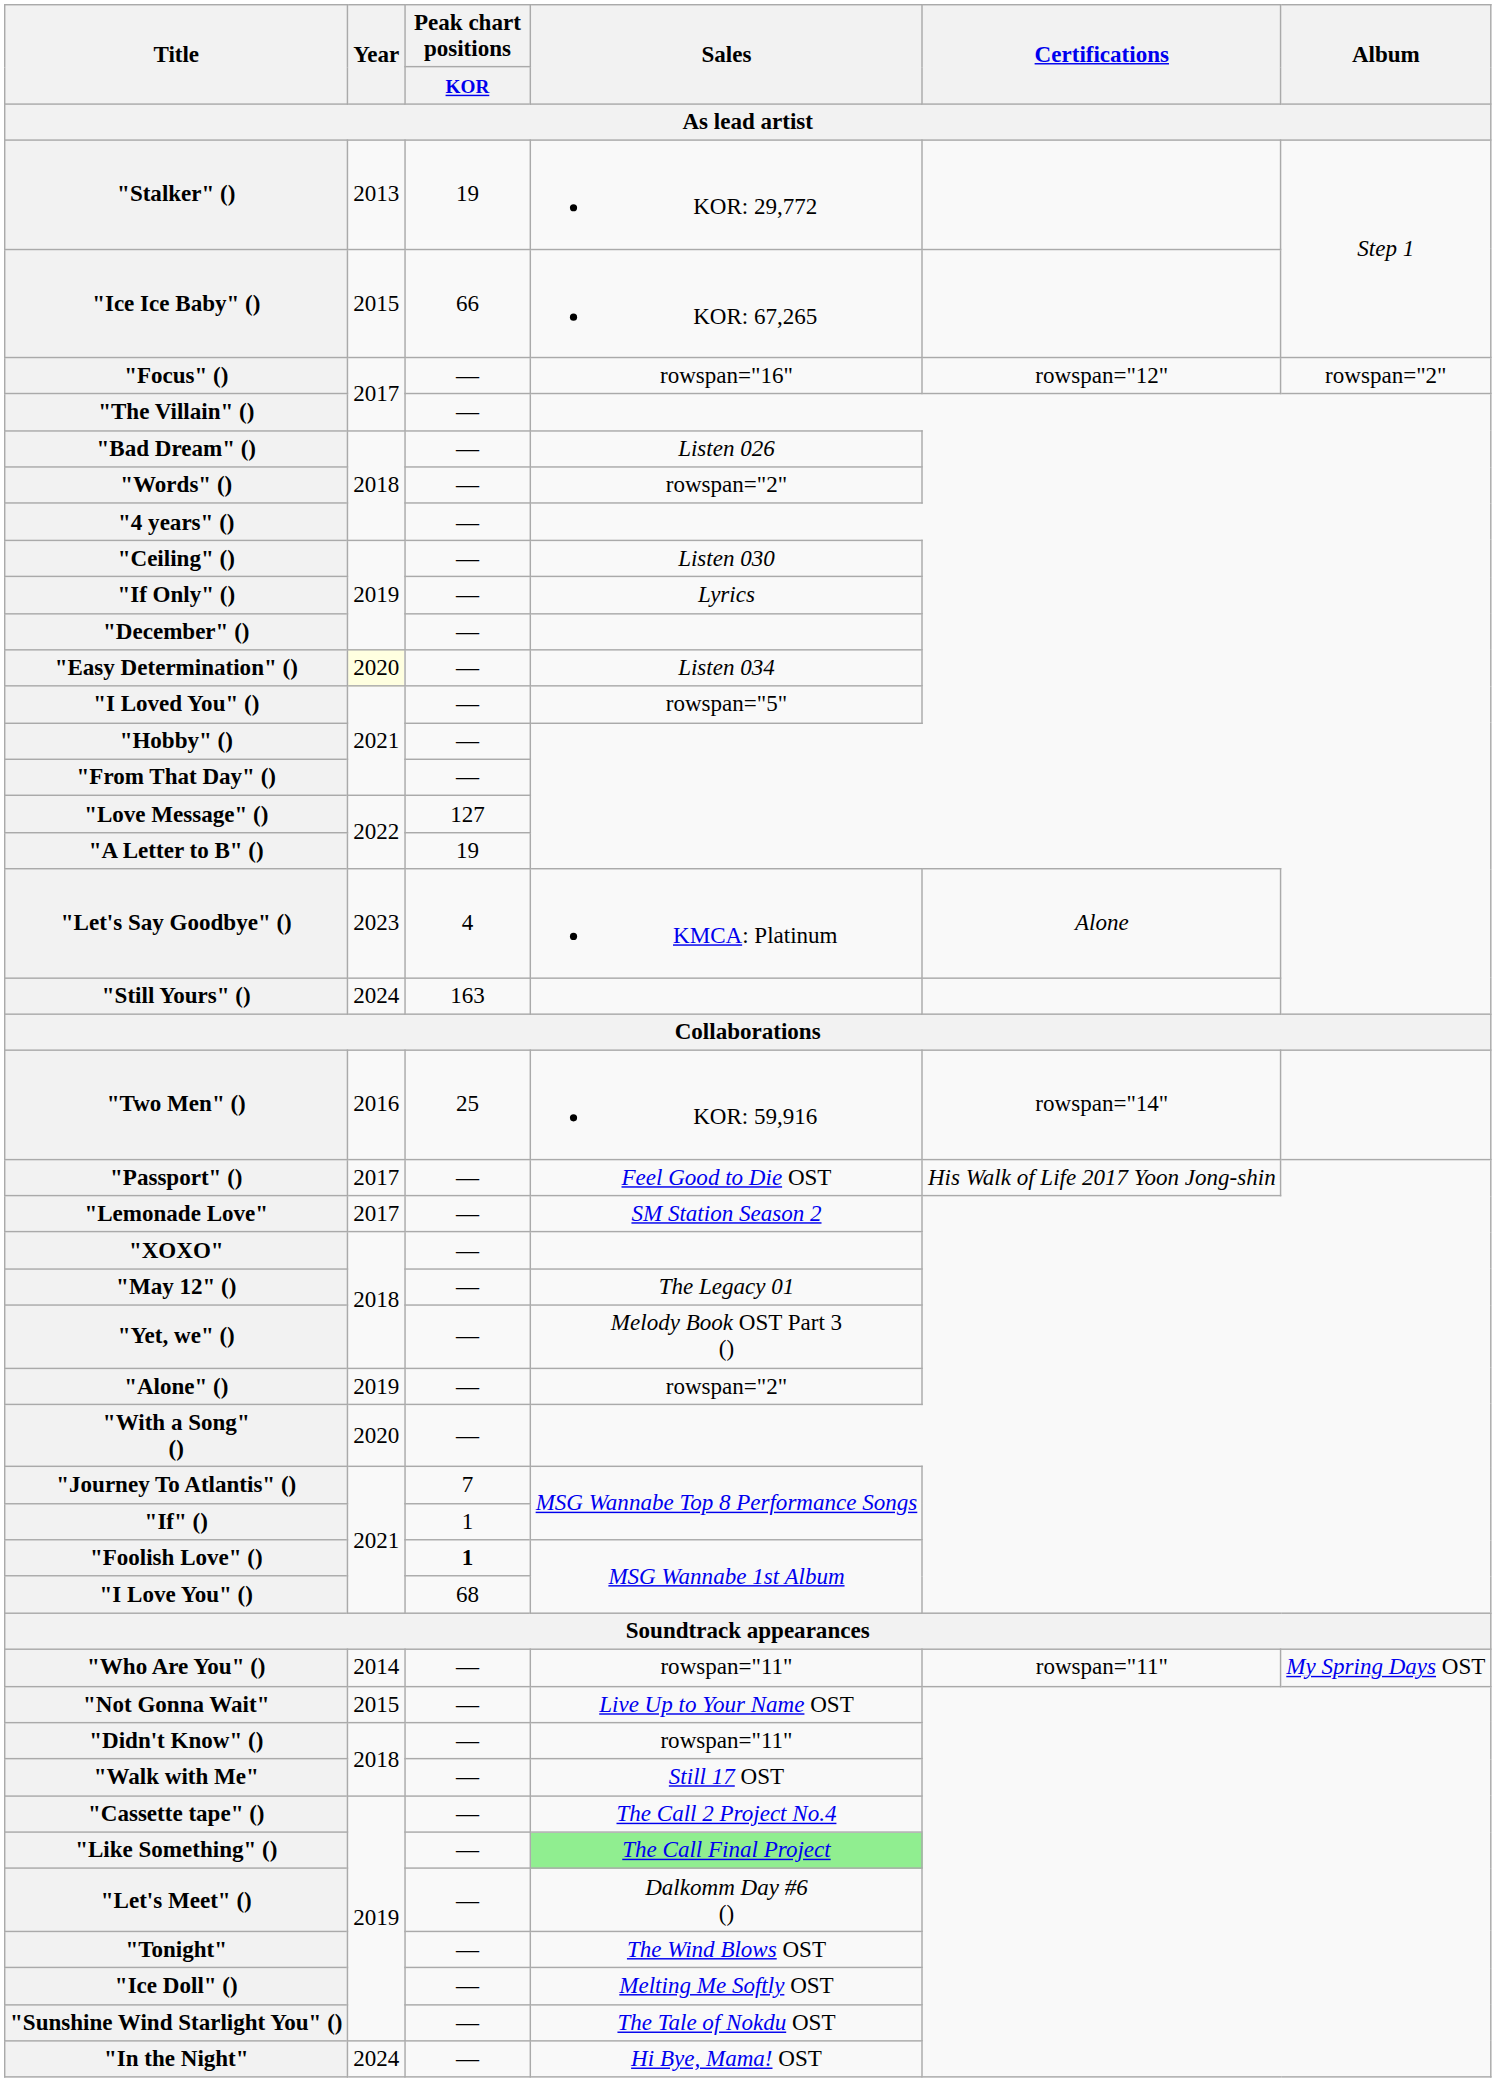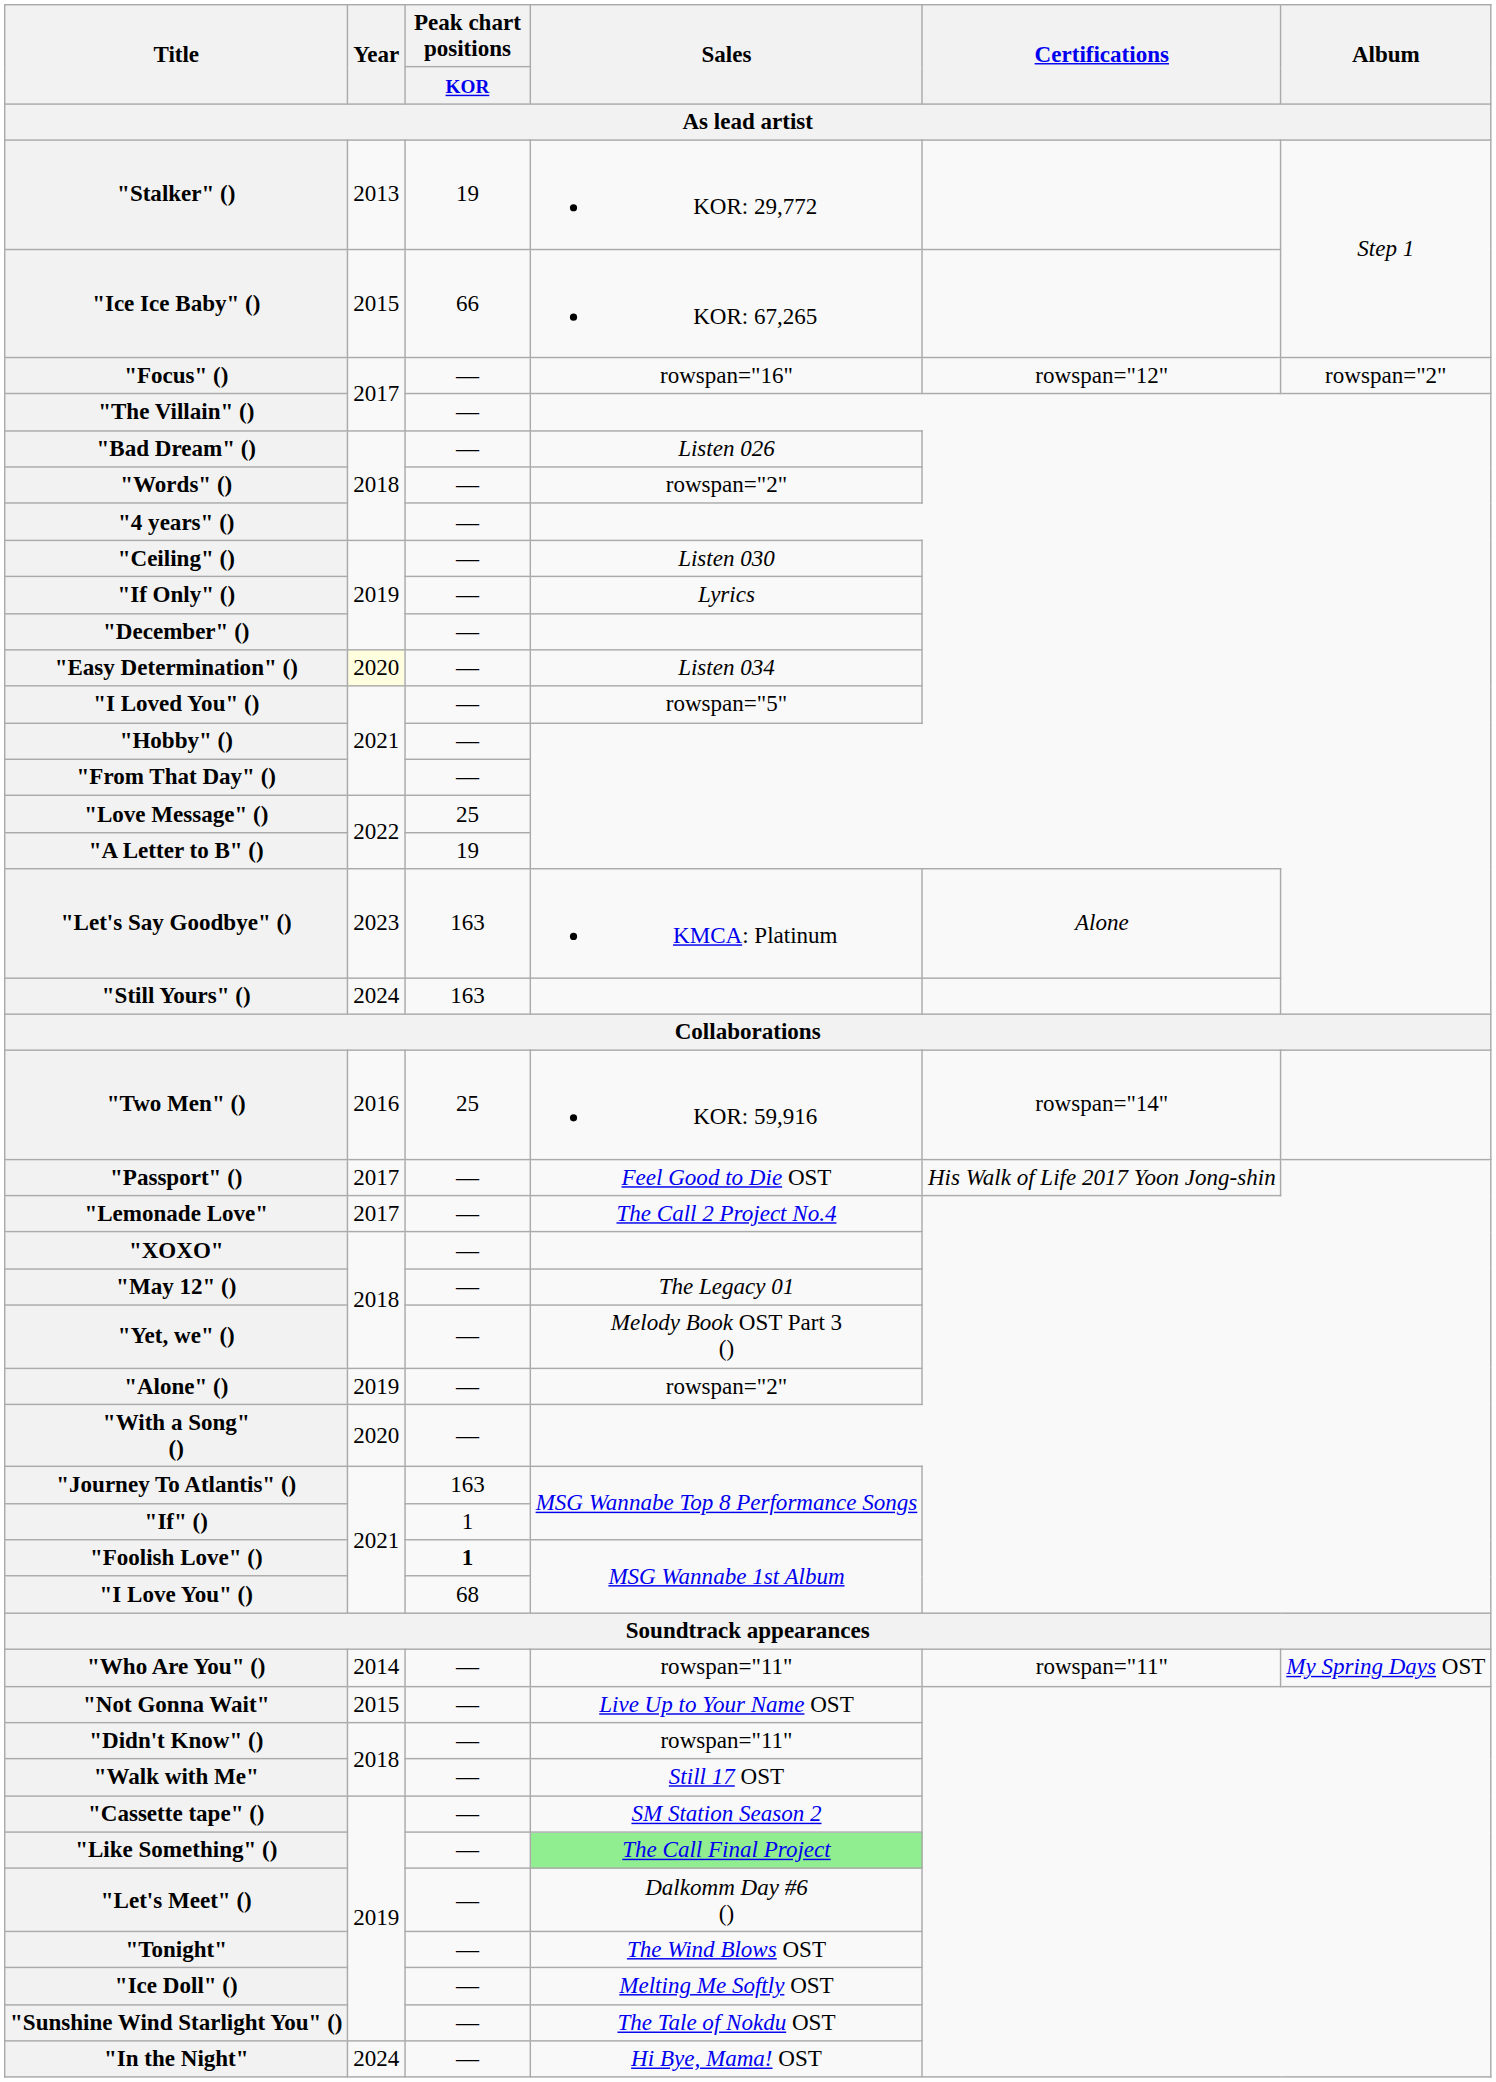(467, 813) 127 -> (467, 813) 25
(467, 922) 4 -> (467, 922) 163
(726, 1213) SM Station Season 2 -> (726, 1213) The Call 2 Project No.4
(467, 1484) 7 -> (467, 1484) 163
(726, 1813) The Call 2 Project No.4 -> (726, 1813) SM Station Season 2
